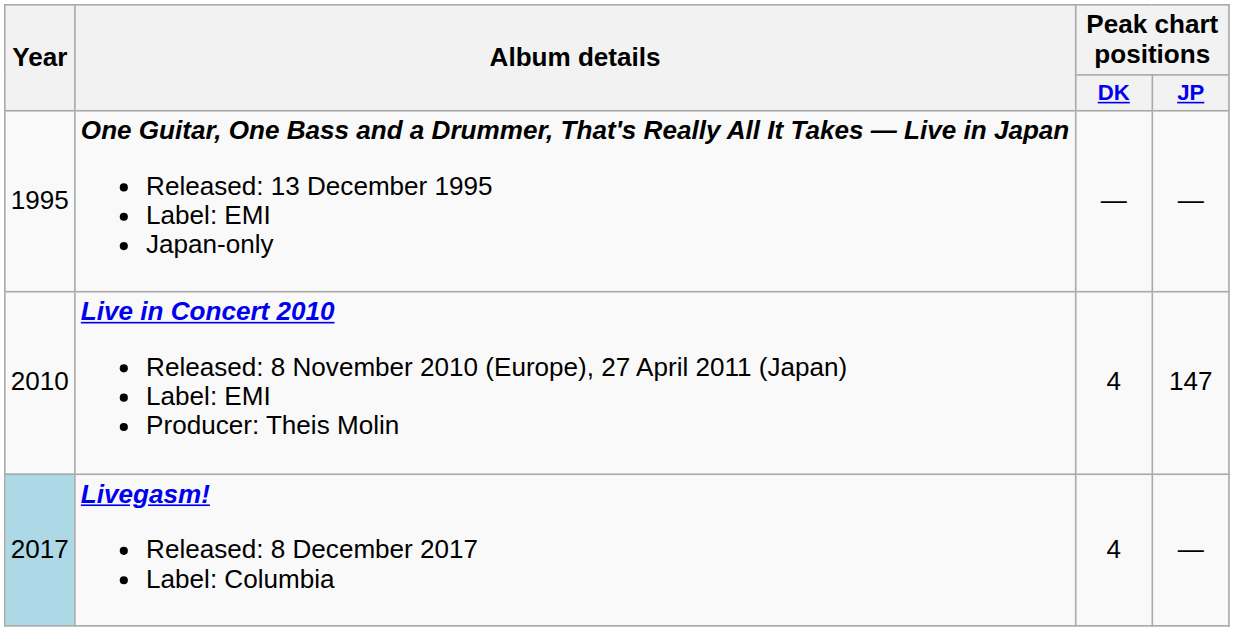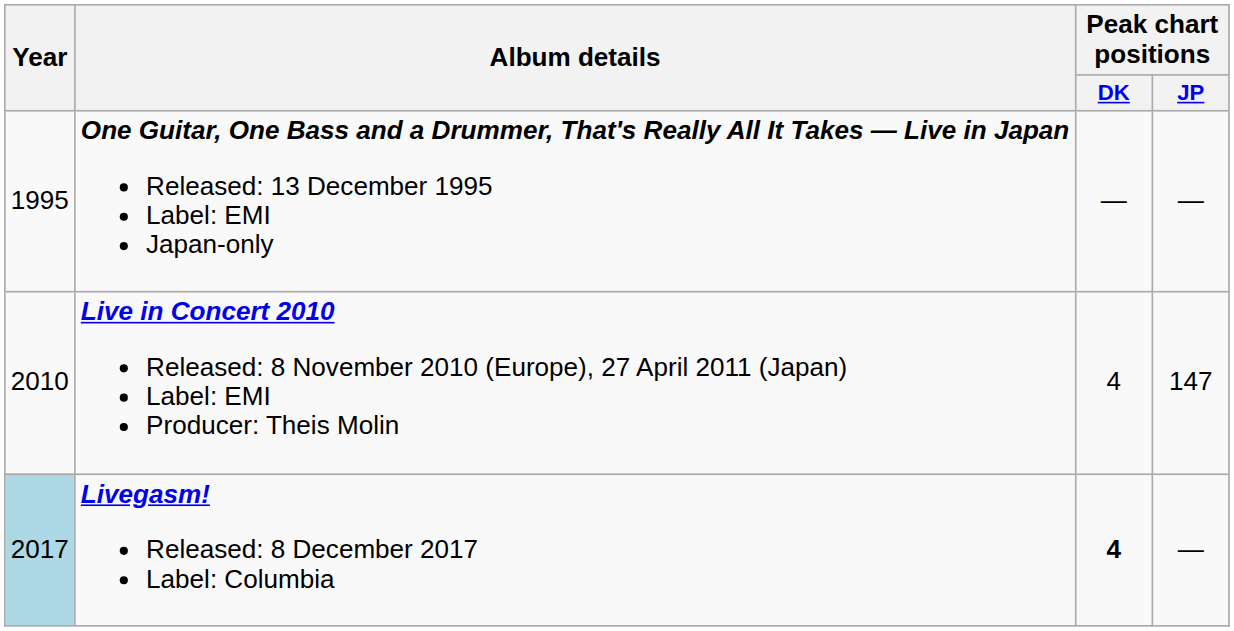(1114, 549) normal -> (1114, 549) bold
